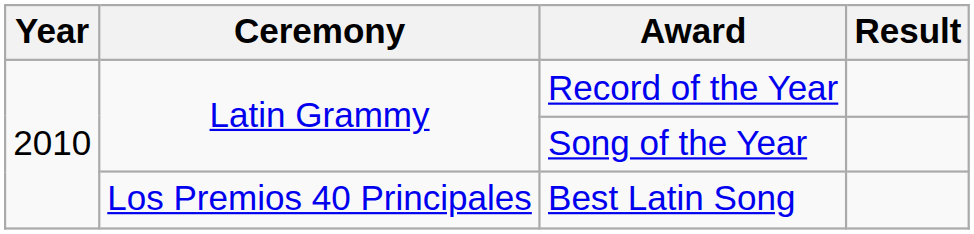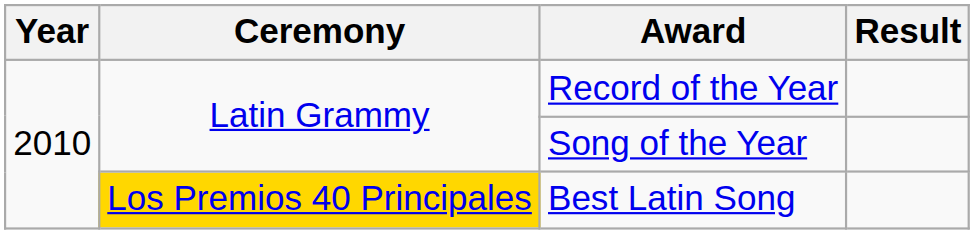(320, 198) no background -> (320, 198) gold background
